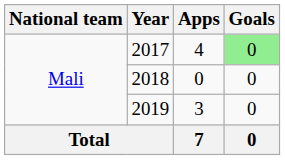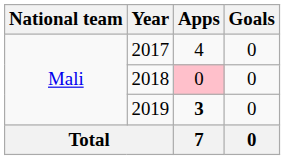(252, 49) lightgreen background -> (252, 49) no background
(199, 79) no background -> (199, 79) pink background
(199, 109) normal -> (199, 109) bold
